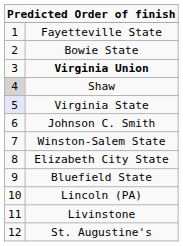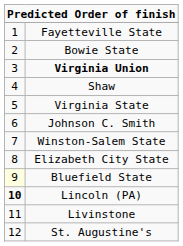(15, 86) lightgrey background -> (15, 86) no background
(15, 105) lavender background -> (15, 105) no background
(15, 178) no background -> (15, 178) lightyellow background
(15, 196) normal -> (15, 196) bold
